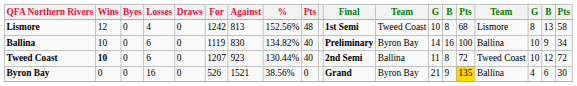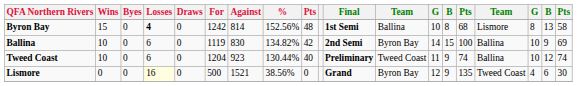(23, 27) Lismore -> (28, 27) Byron Bay
(103, 27) 12 -> (103, 27) 15
(149, 27) normal -> (149, 27) bold
(237, 27) 813 -> (237, 27) 814
(402, 27) Tweed Coast -> (391, 27) Ballina
(308, 42) 40 -> (308, 42) 42
(349, 42) Preliminary -> (344, 42) 2nd Semi
(449, 42) 16 -> (449, 42) 15
(562, 42) 34 -> (562, 42) 69
(103, 58) bold -> (103, 58) normal
(217, 58) 1207 -> (217, 58) 1204
(344, 58) 2nd Semi -> (349, 58) Preliminary
(391, 58) Ballina -> (402, 58) Tweed Coast
(447, 58) 8 -> (447, 58) 9
(463, 58) 72 -> (463, 58) 74
(501, 58) Tweed Coast -> (490, 58) Ballina
(562, 58) 72 -> (562, 58) 74
(28, 73) Byron Bay -> (23, 73) Lismore
(151, 73) no background -> (151, 73) lightyellow background
(214, 73) 526 -> (214, 73) 500
(435, 73) 21 -> (435, 73) 12
(465, 73) gold background -> (465, 73) no background
(490, 73) Ballina -> (501, 73) Tweed Coast
